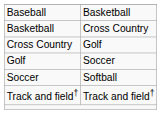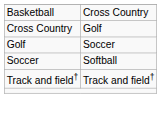- row: (26, 12)
